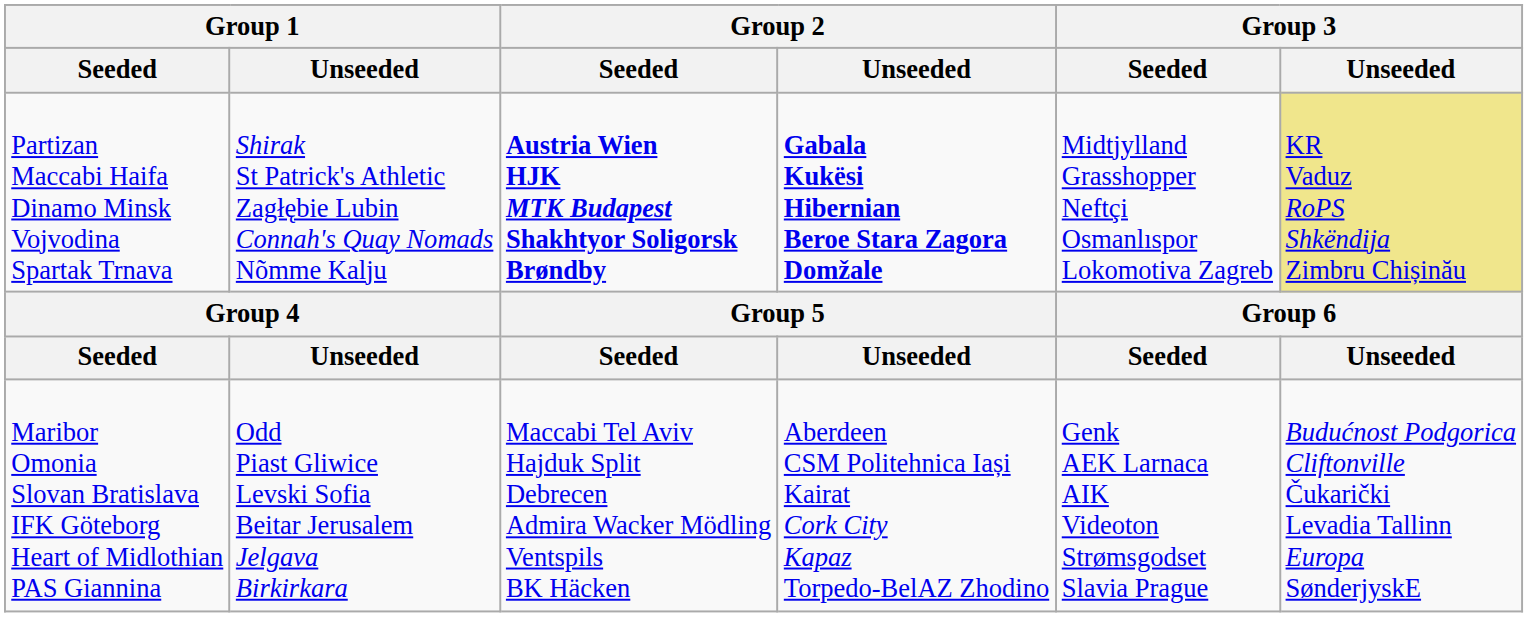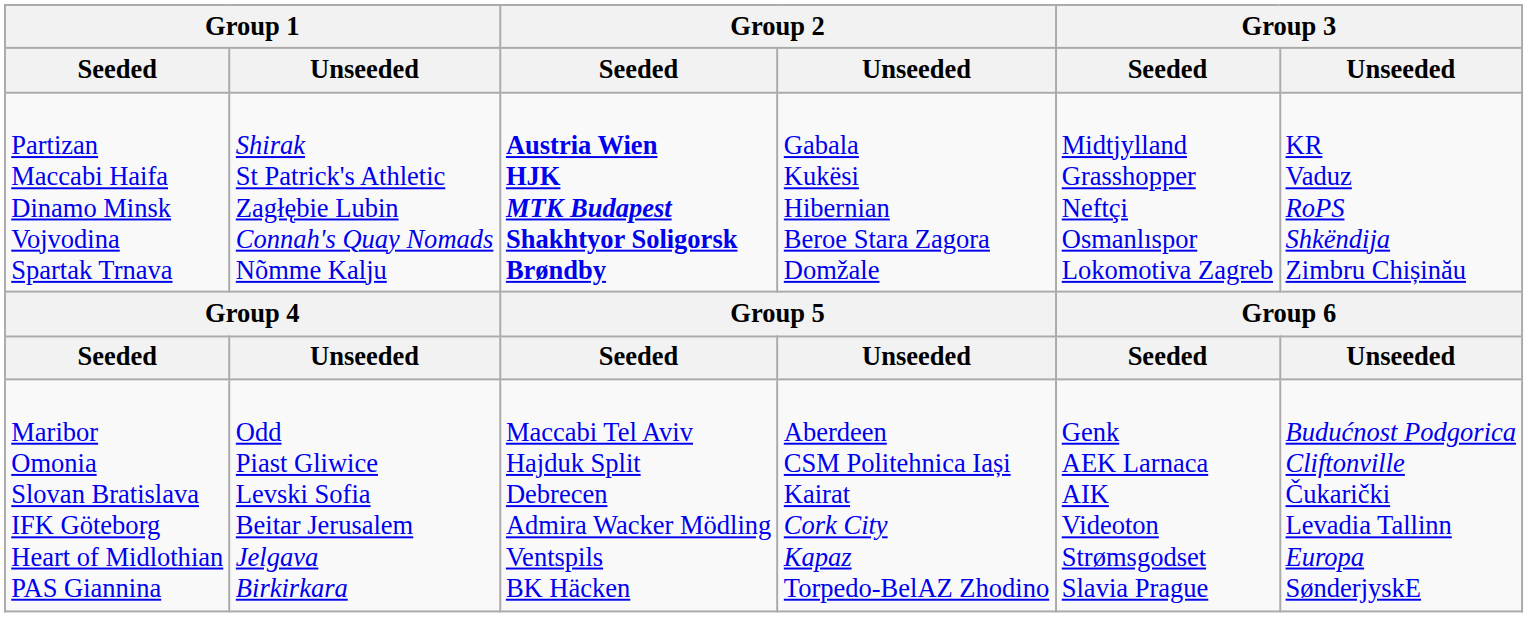(895, 207) bold -> (887, 207) normal
(1376, 207) khaki background -> (1376, 207) no background
